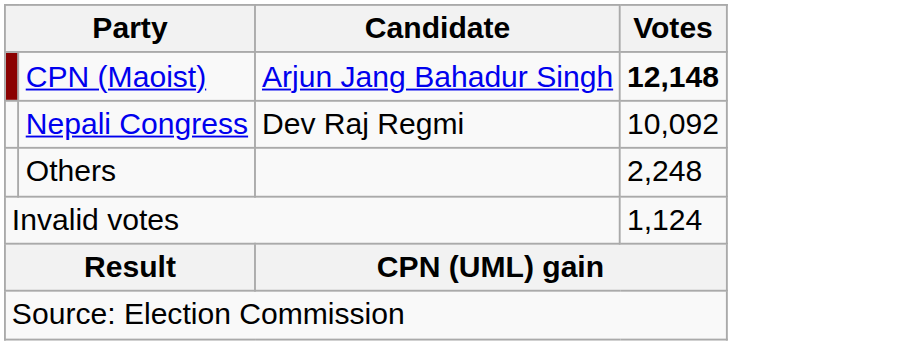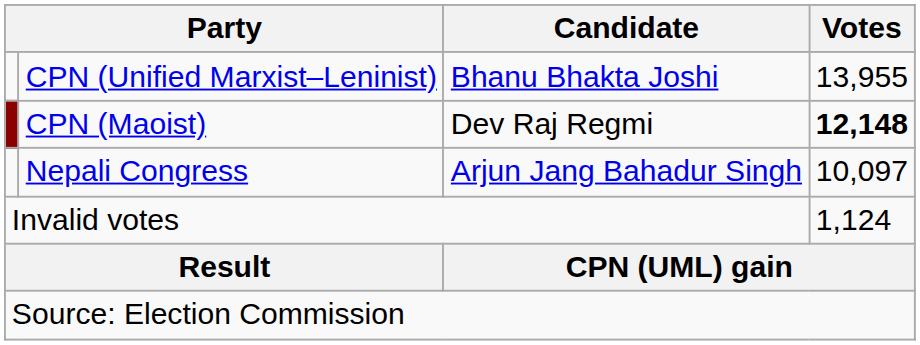+ row: (231, 76)
(438, 76) Arjun Jang Bahadur Singh -> (552, 123) Dev Raj Regmi
(363, 123) Dev Raj Regmi -> (626, 171) Arjun Jang Bahadur Singh
(673, 123) 10,092 -> (862, 171) 10,097
- row: (71, 171)
